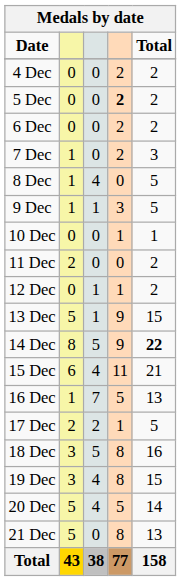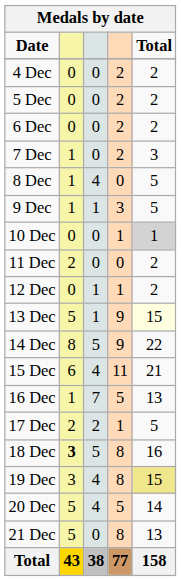(120, 99) bold -> (120, 99) normal
(154, 235) no background -> (154, 235) lightgrey background
(154, 317) no background -> (154, 317) lightyellow background
(154, 344) bold -> (154, 344) normal
(72, 452) normal -> (72, 452) bold
(154, 480) no background -> (154, 480) khaki background
